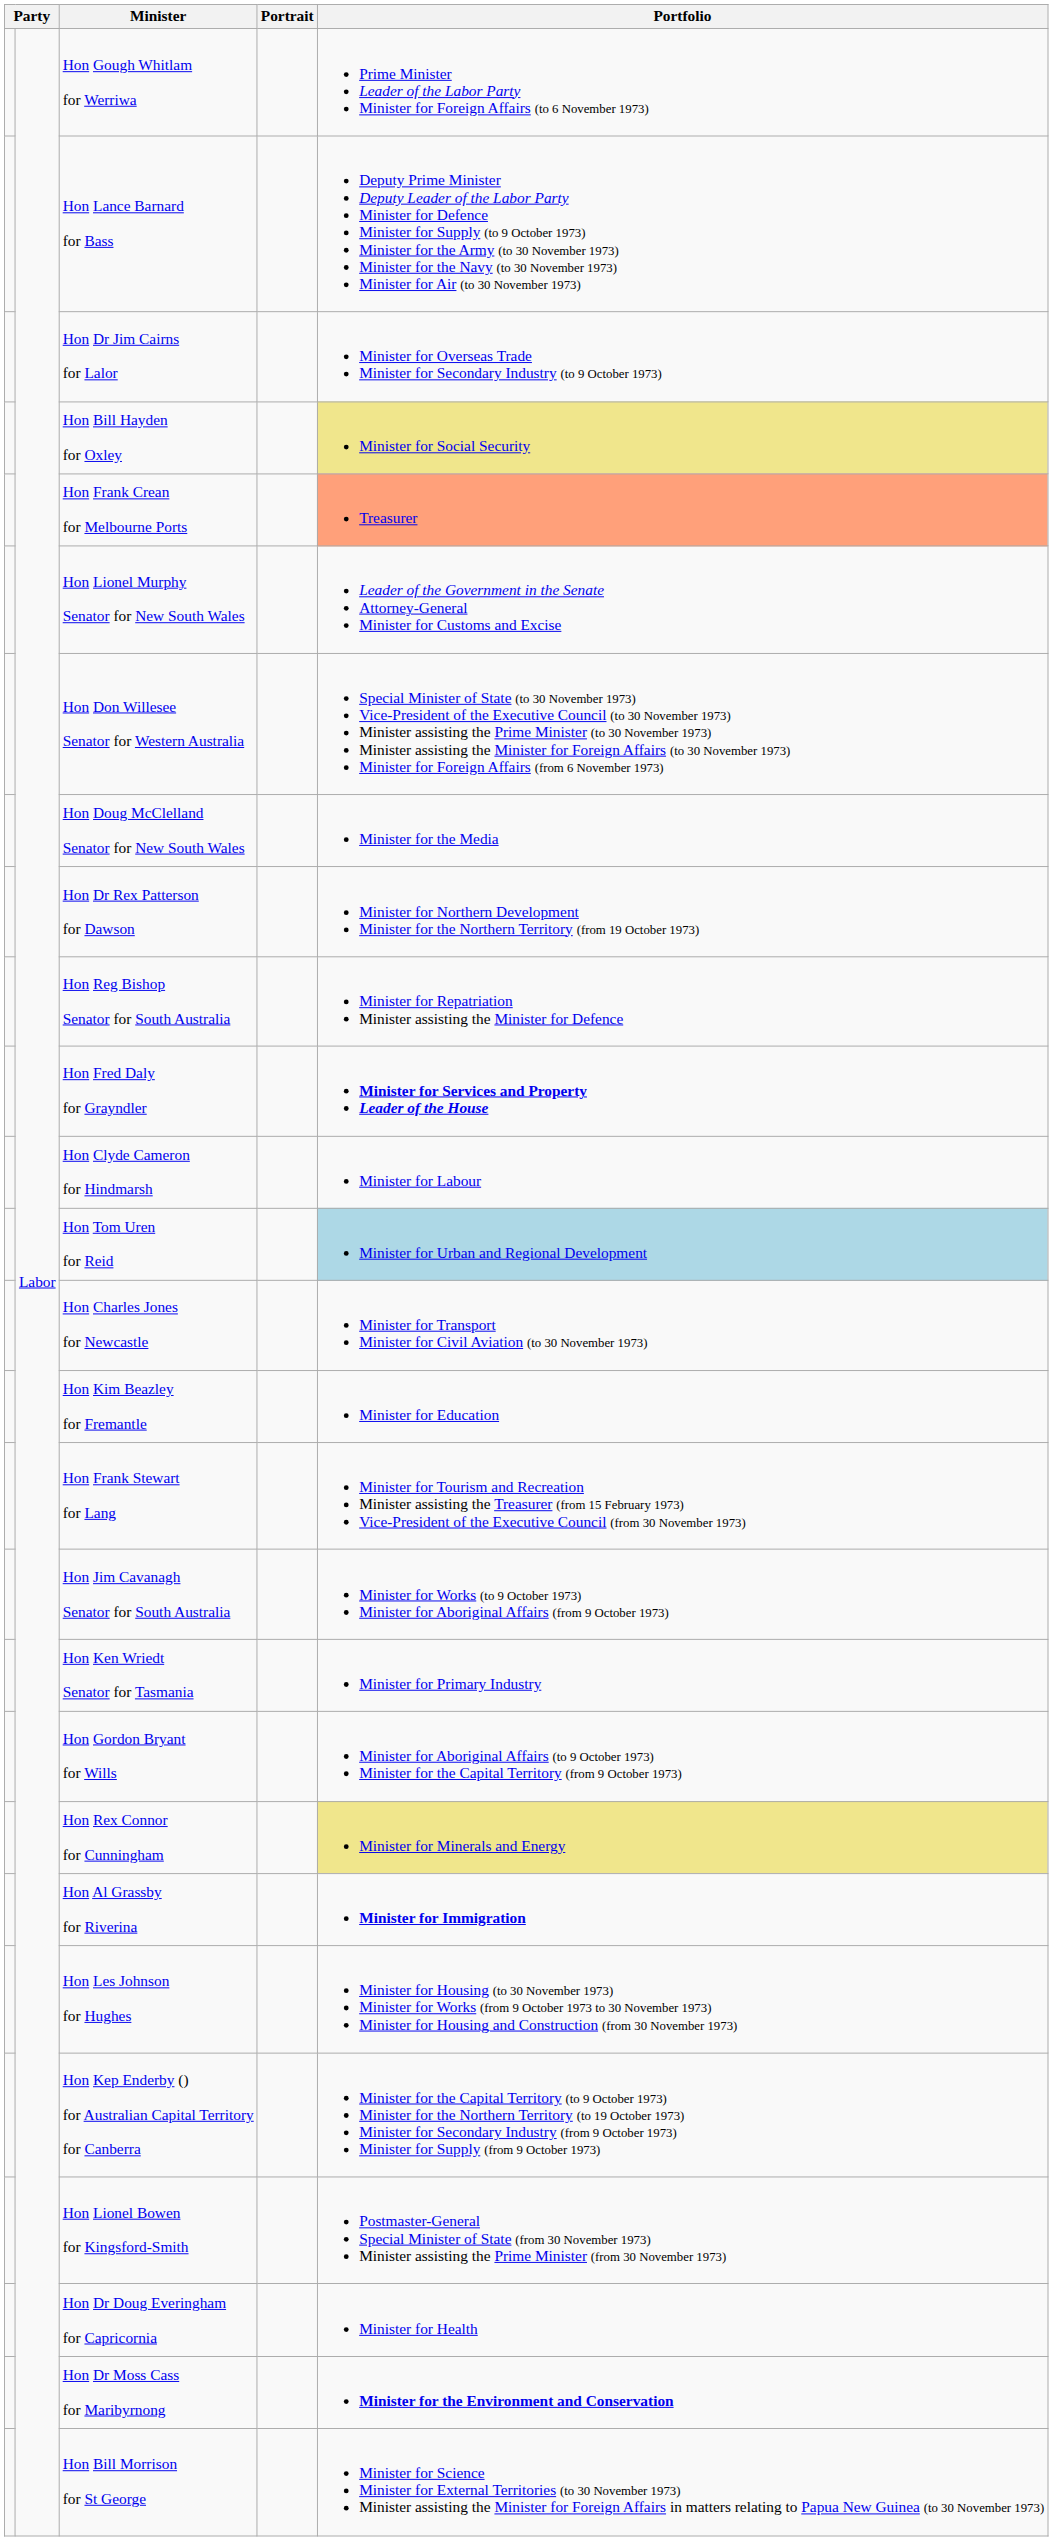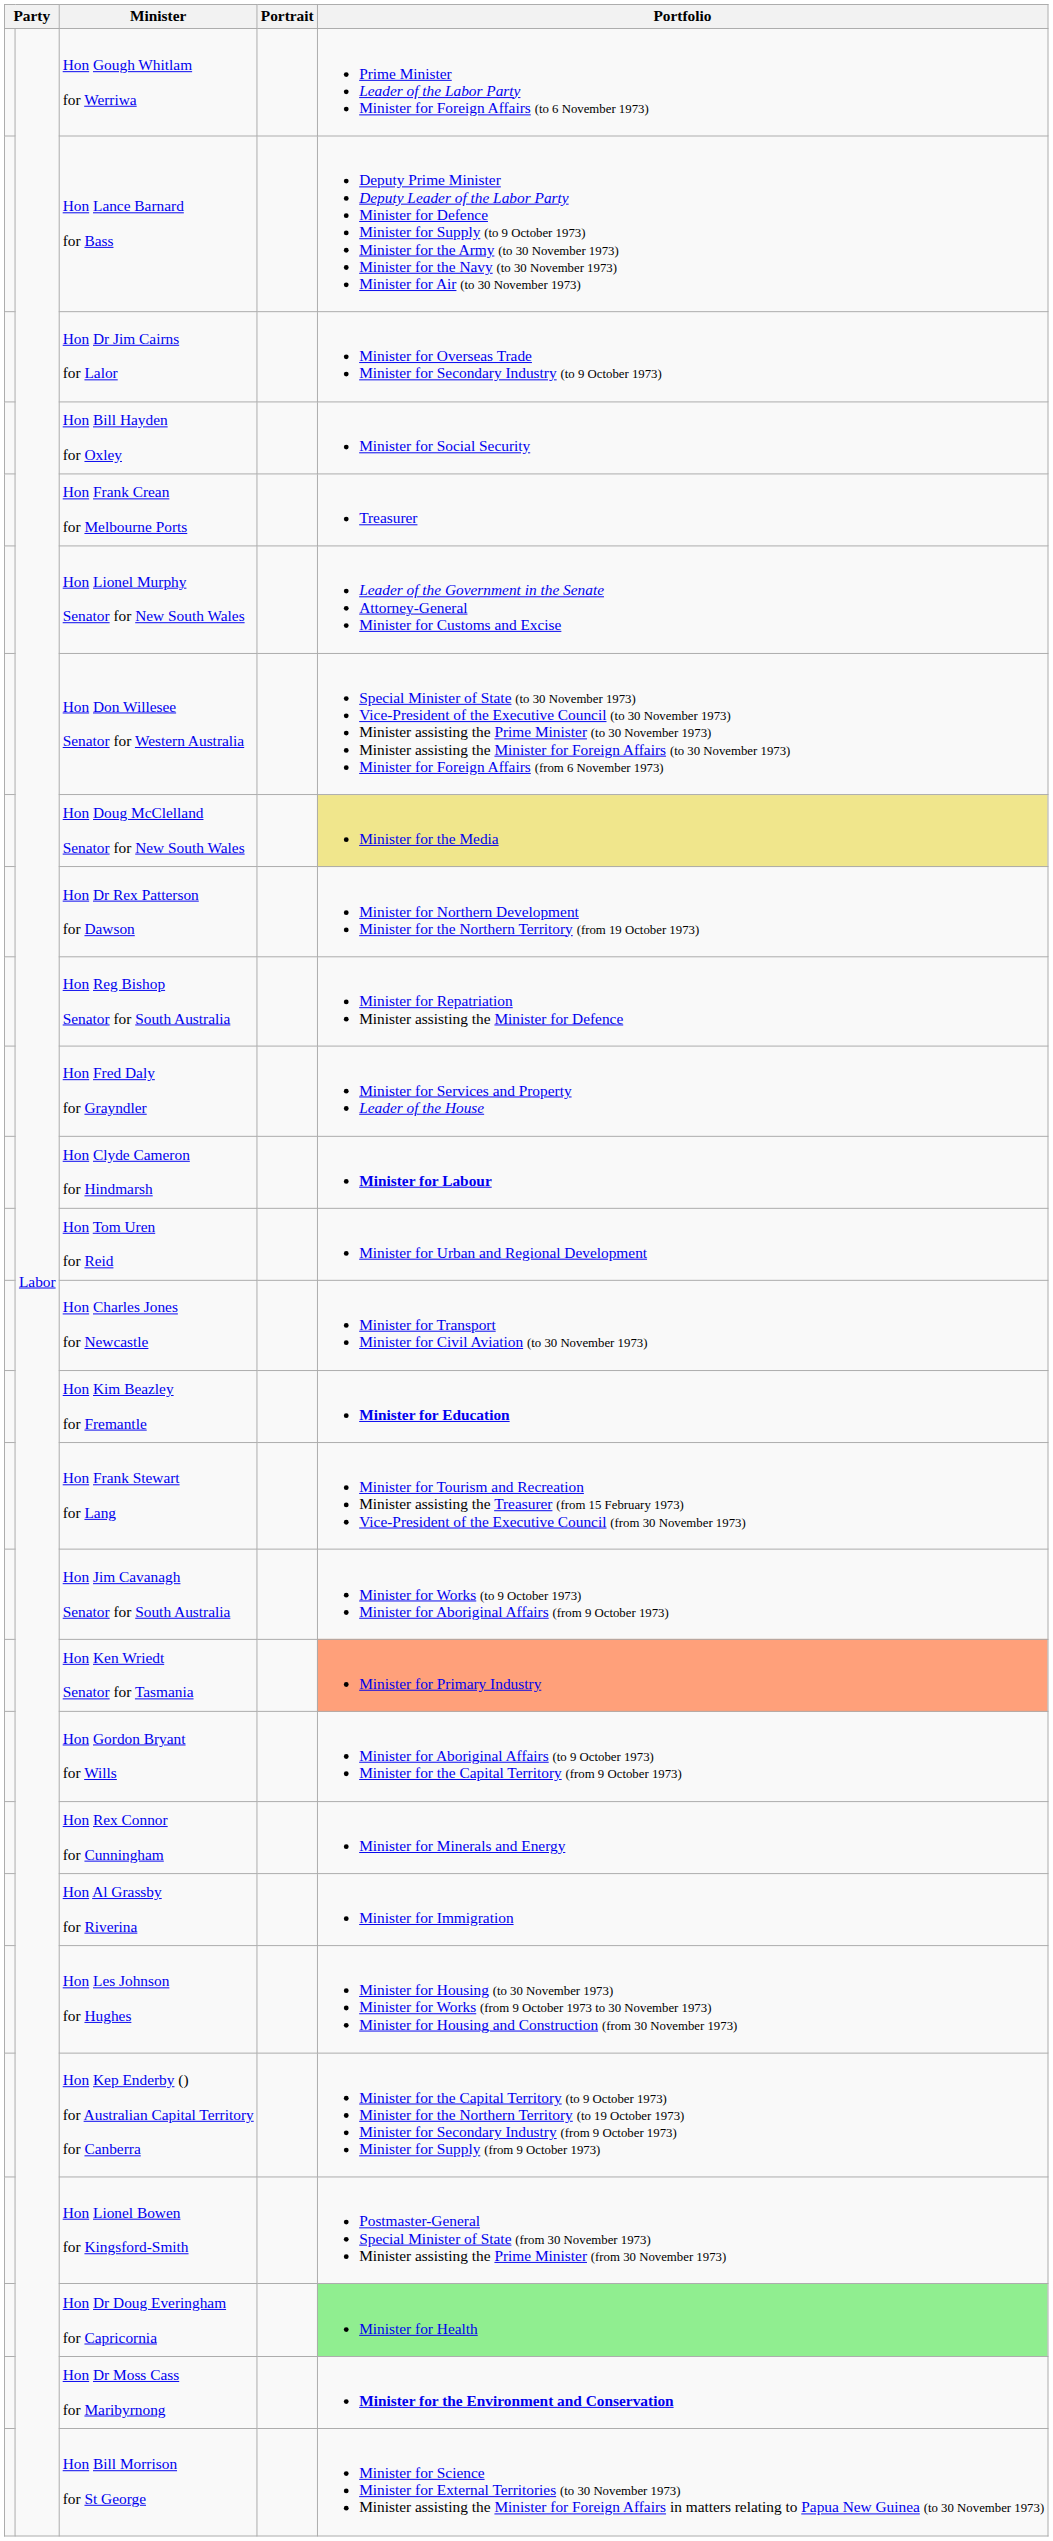(682, 446) khaki background -> (682, 446) no background
(682, 519) lightsalmon background -> (682, 519) no background
(682, 839) no background -> (682, 839) khaki background
(682, 1100) bold -> (682, 1100) normal
(682, 1181) normal -> (682, 1181) bold
(682, 1253) lightblue background -> (682, 1253) no background
(682, 1415) normal -> (682, 1415) bold
(682, 1684) no background -> (682, 1684) lightsalmon background
(682, 1846) khaki background -> (682, 1846) no background
(682, 1918) bold -> (682, 1918) normal
(682, 2329) no background -> (682, 2329) lightgreen background
